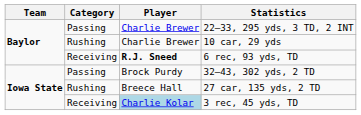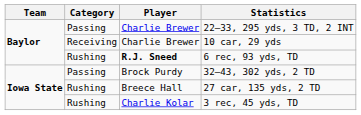(86, 42) Rushing -> (92, 42) Receiving
(92, 57) Receiving -> (86, 57) Rushing
(92, 102) Receiving -> (86, 102) Rushing
(158, 102) lightblue background -> (158, 102) no background
